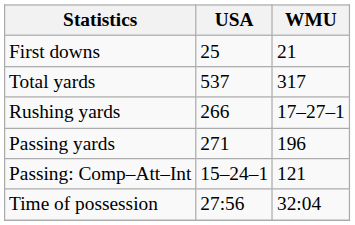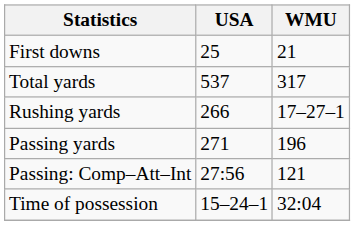(234, 173) 15–24–1 -> (222, 173) 27:56
(222, 204) 27:56 -> (234, 204) 15–24–1
